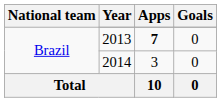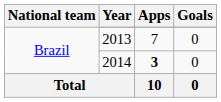(154, 39) bold -> (154, 39) normal
(154, 62) normal -> (154, 62) bold
